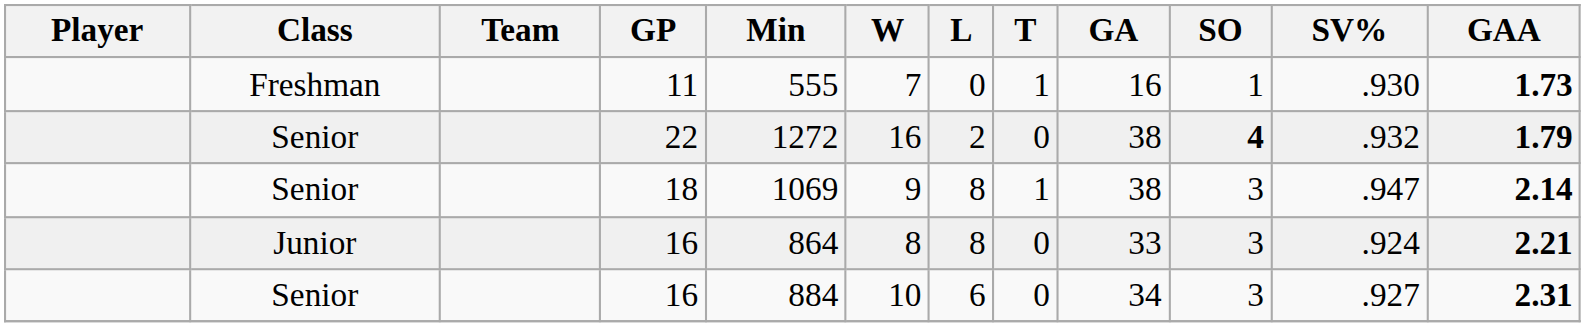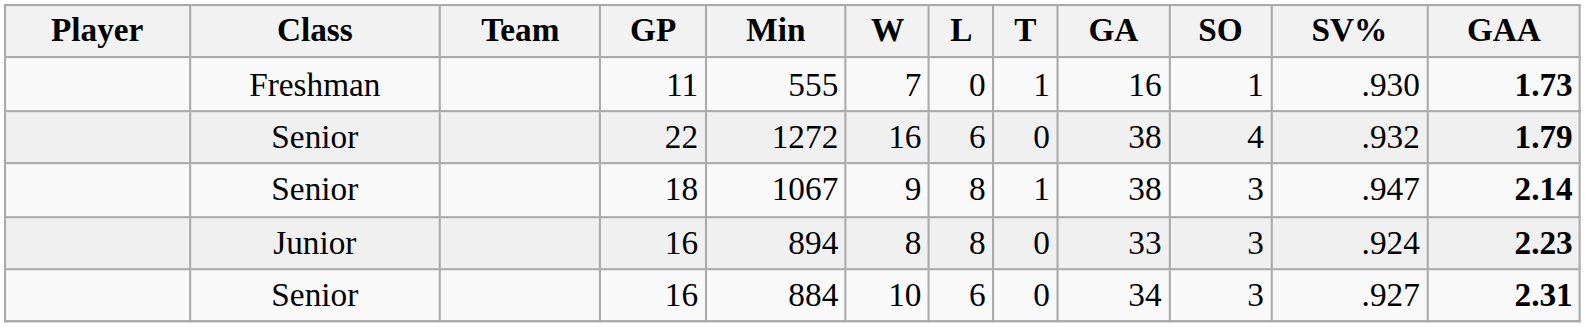(977, 136) 2 -> (977, 136) 6
(1255, 136) bold -> (1255, 136) normal
(805, 189) 1069 -> (805, 189) 1067
(813, 242) 864 -> (813, 242) 894
(1544, 242) 2.21 -> (1544, 242) 2.23
